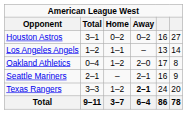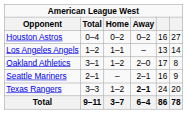(92, 37) 3–1 -> (92, 37) 0–4
(92, 63) 0–4 -> (92, 63) 3–1
